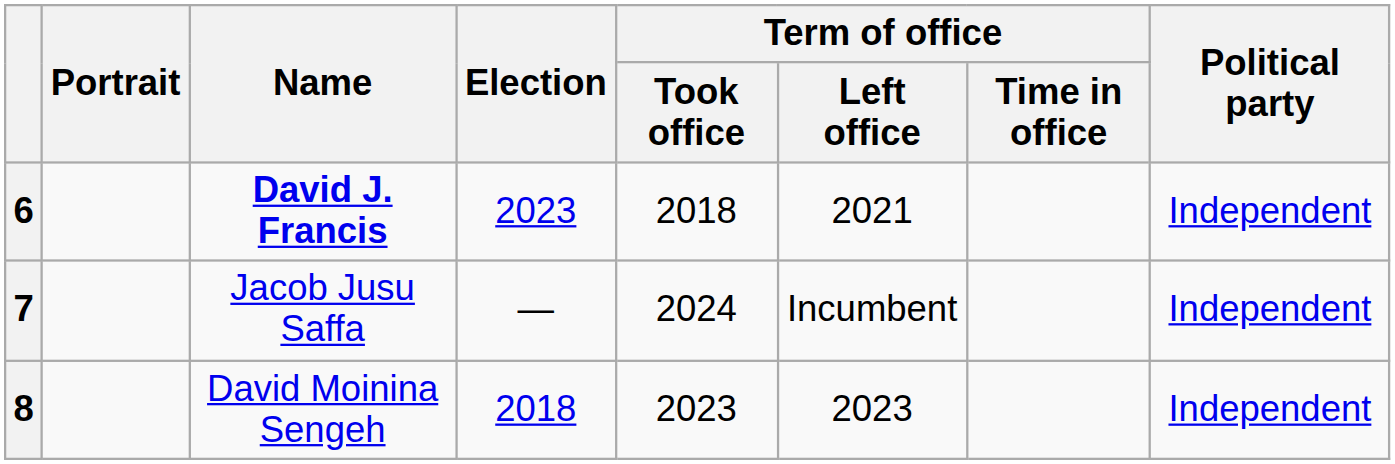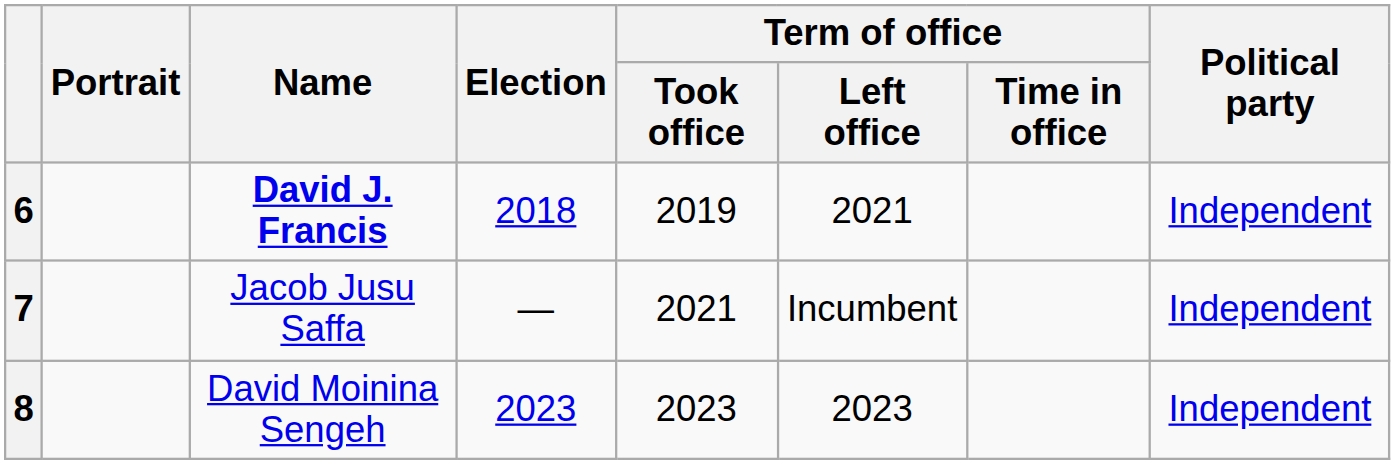(536, 210) 2023 -> (536, 210) 2018
(696, 210) 2018 -> (696, 210) 2019
(696, 309) 2024 -> (696, 309) 2021
(536, 408) 2018 -> (536, 408) 2023
